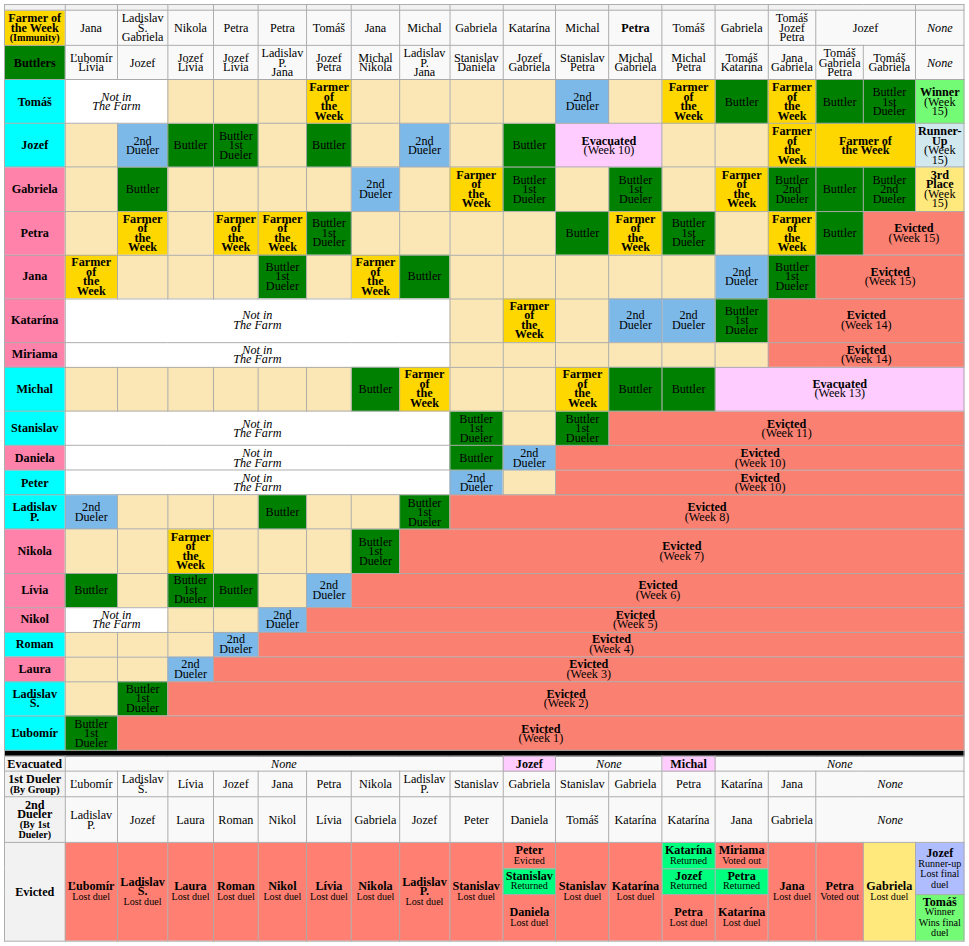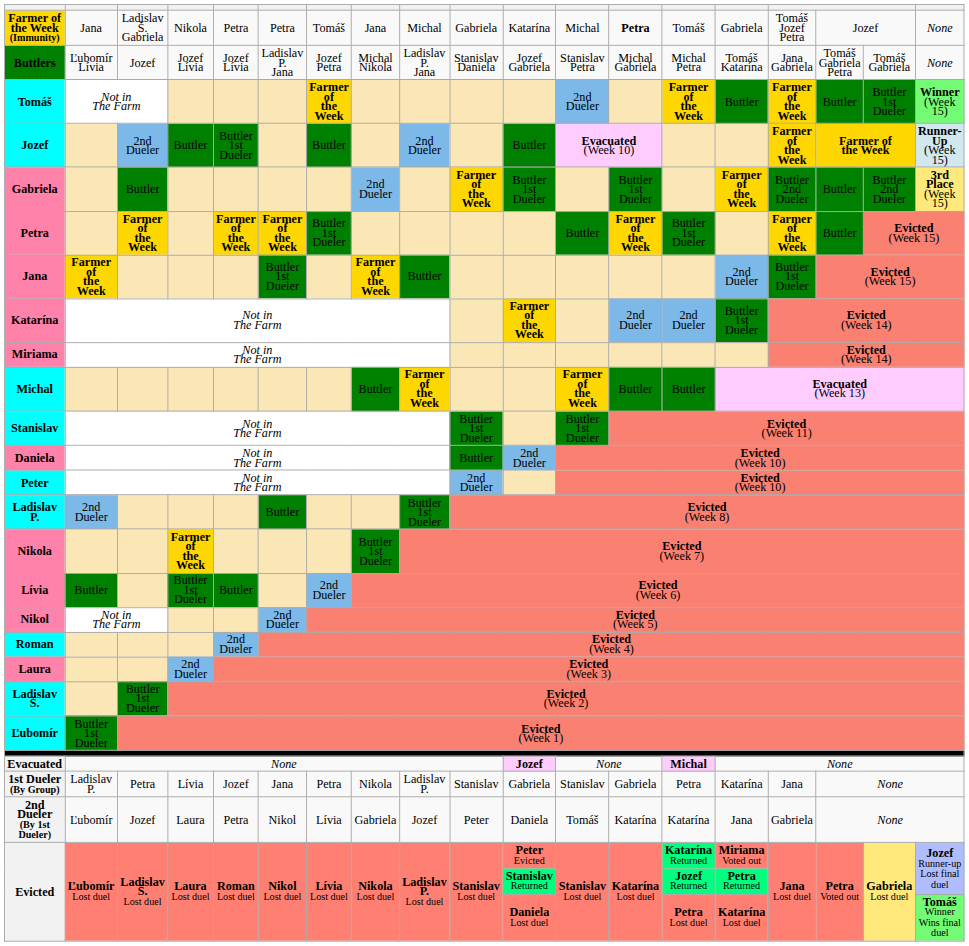(91, 784) Ľubomír -> (91, 784) Ladislav P.
(143, 784) Ladislav Š. -> (143, 784) Petra
(91, 820) Ladislav P. -> (91, 820) Ľubomír
(236, 820) Roman -> (236, 820) Petra
